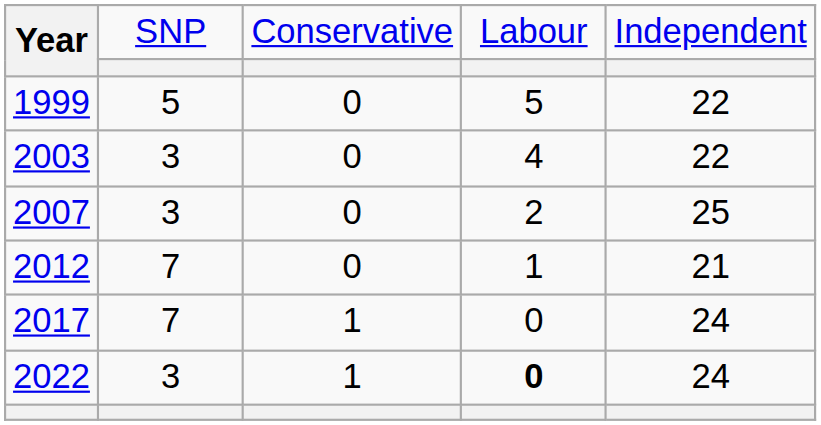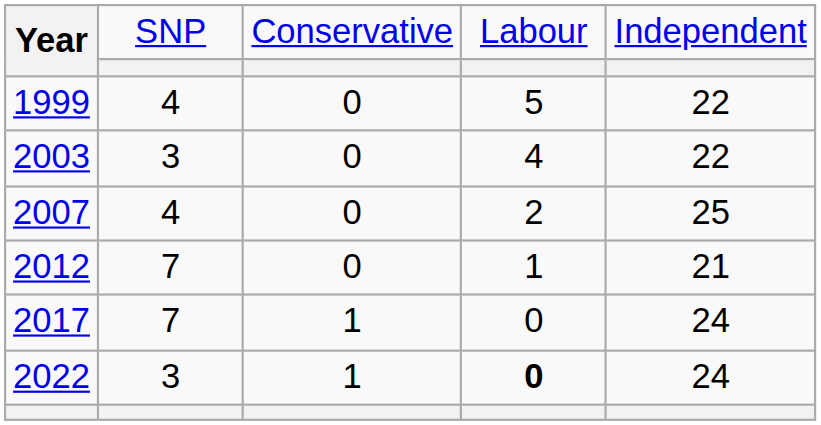(171, 102) 5 -> (171, 102) 4
(171, 212) 3 -> (171, 212) 4
